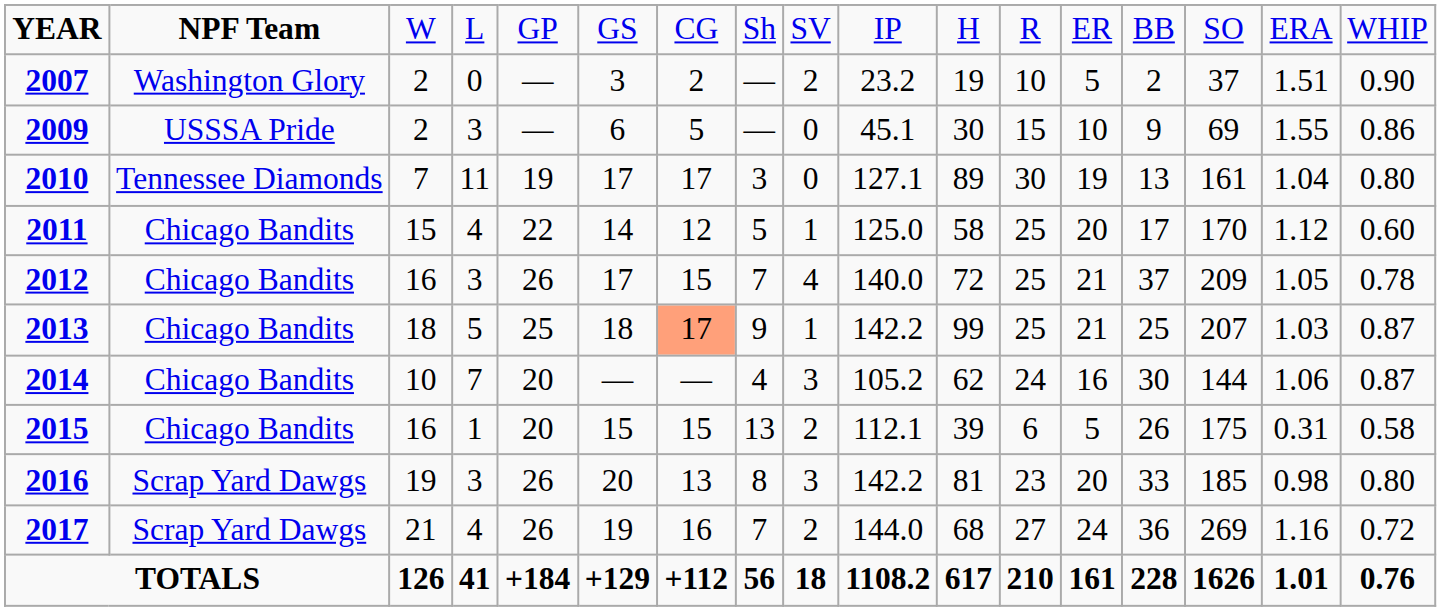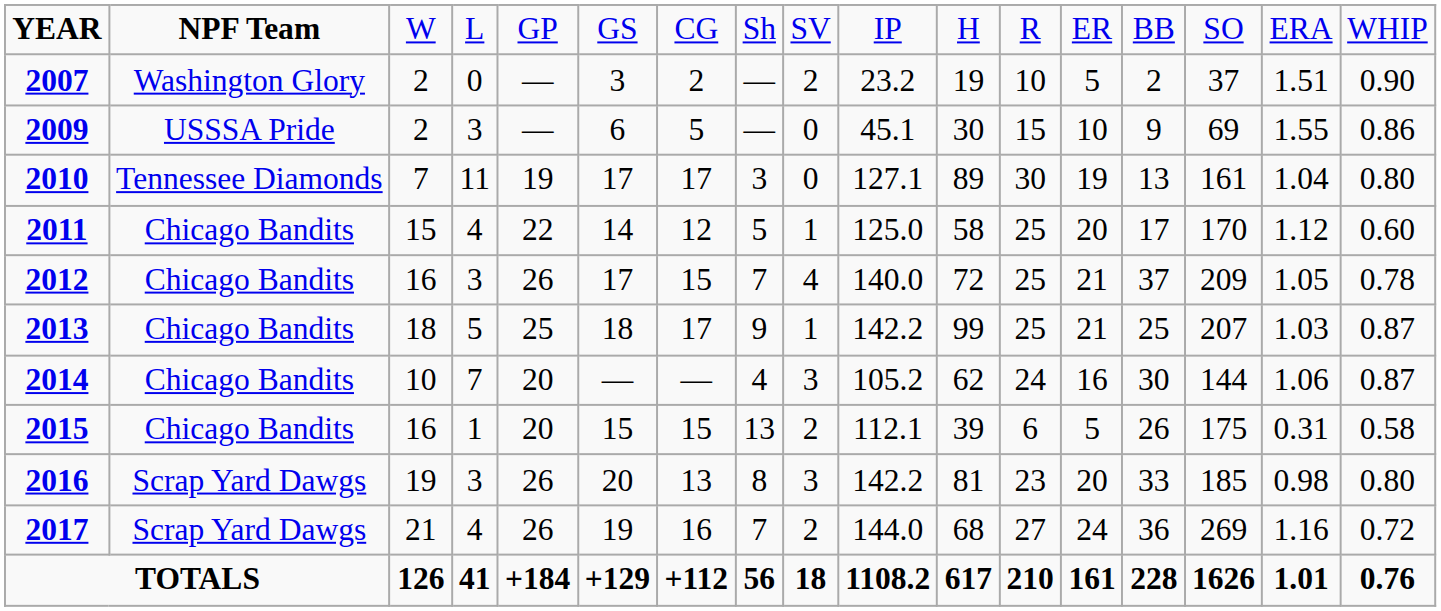(696, 329) lightsalmon background -> (696, 329) no background
